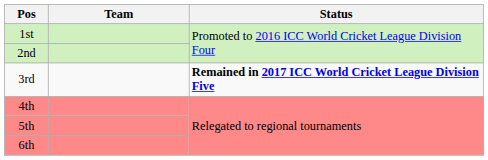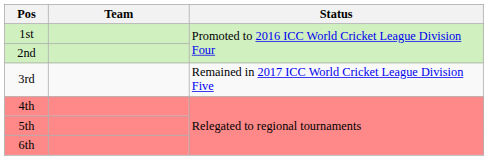(335, 79) bold -> (328, 79) normal
